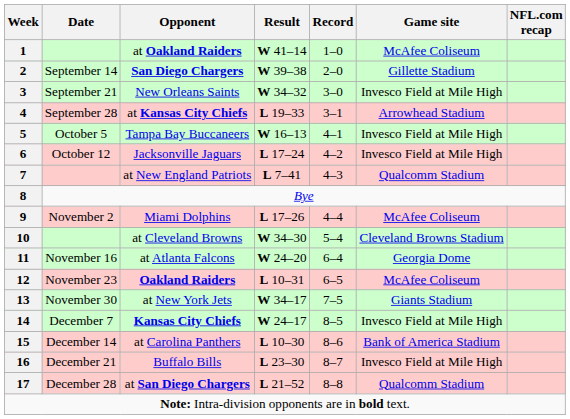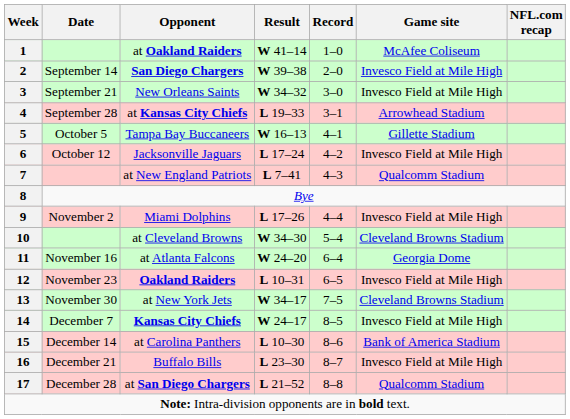(432, 71) Gillette Stadium -> (432, 71) Invesco Field at Mile High
(432, 133) Invesco Field at Mile High -> (432, 133) Gillette Stadium
(432, 216) McAfee Coliseum -> (432, 216) Invesco Field at Mile High
(432, 279) McAfee Coliseum -> (432, 279) Invesco Field at Mile High
(432, 300) Giants Stadium -> (432, 300) Cleveland Browns Stadium
